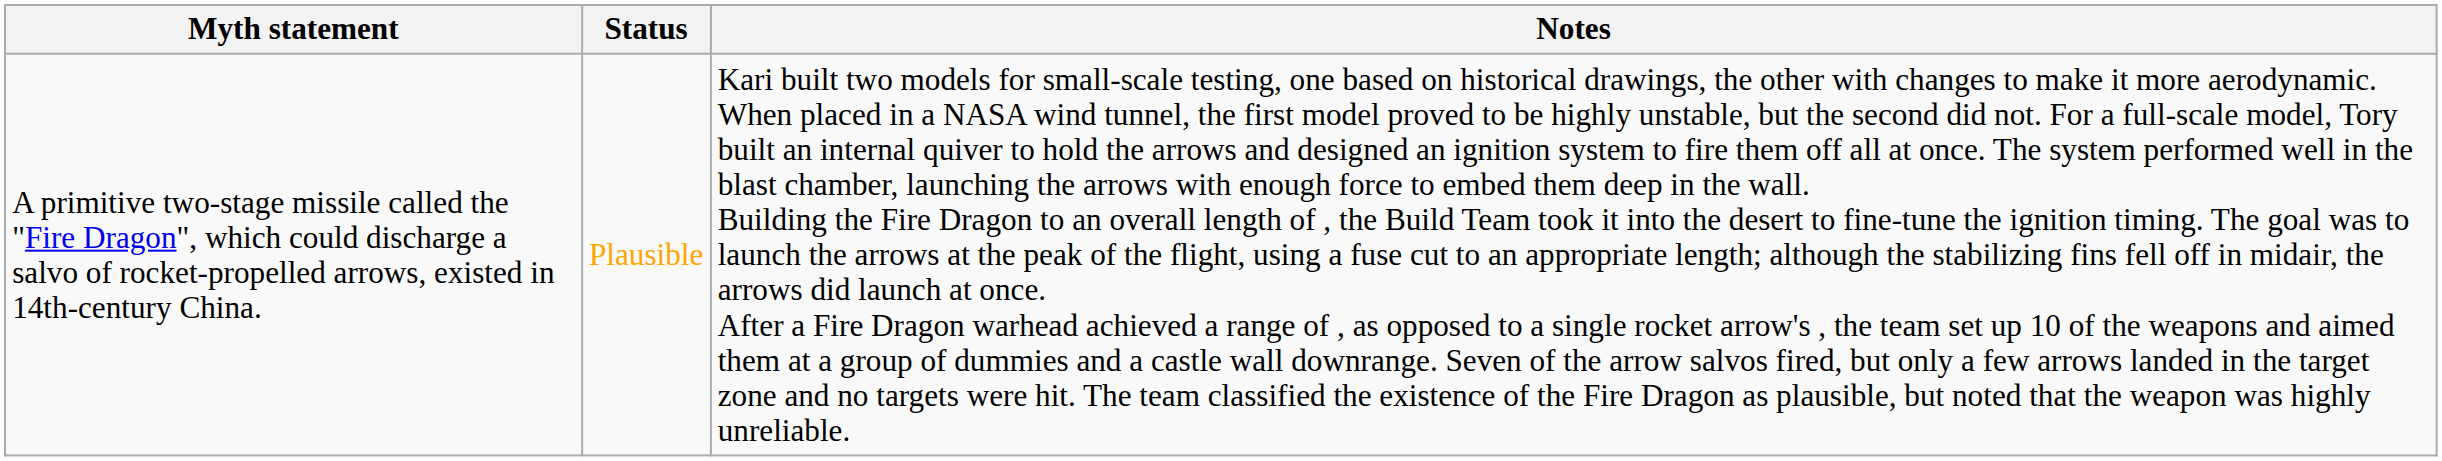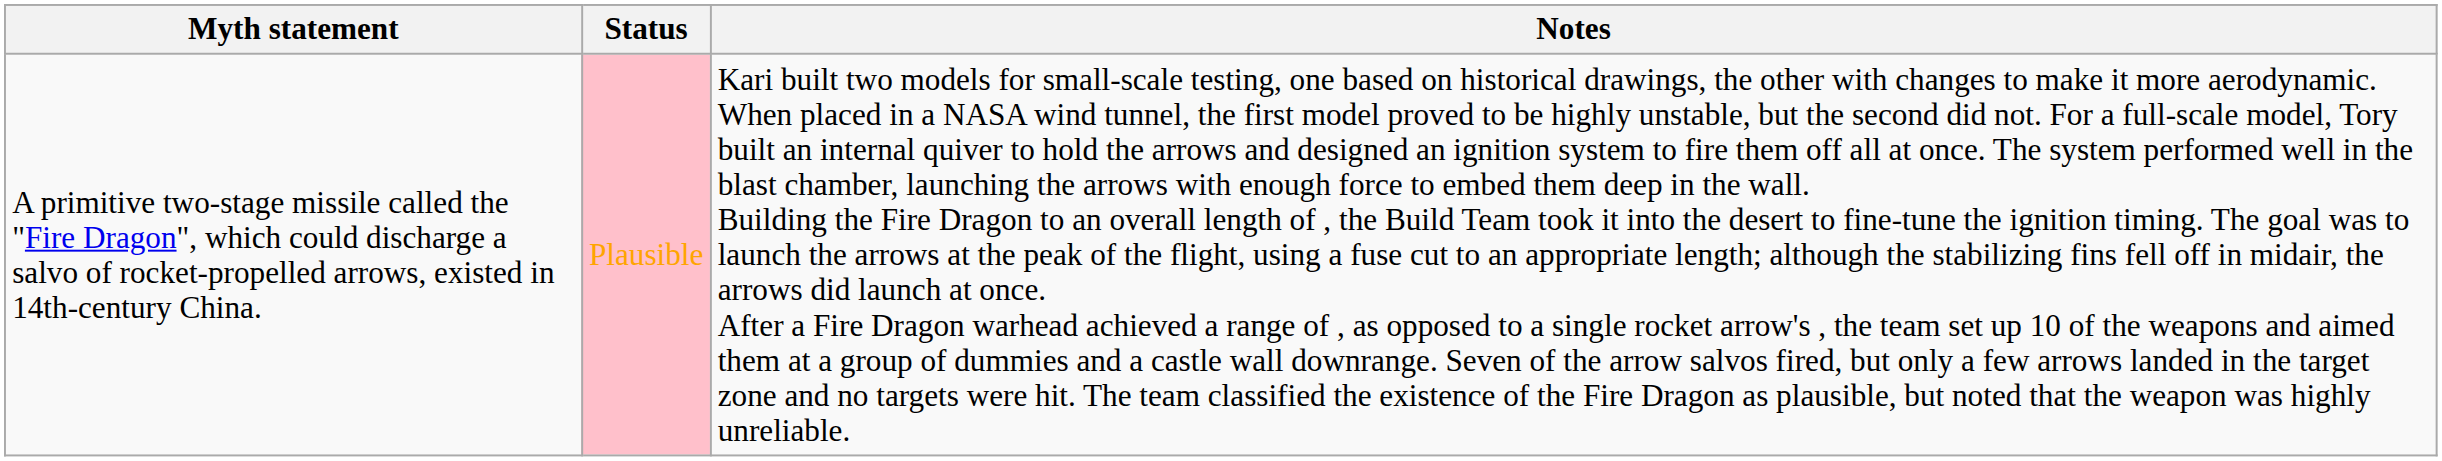(646, 254) no background -> (646, 254) pink background
